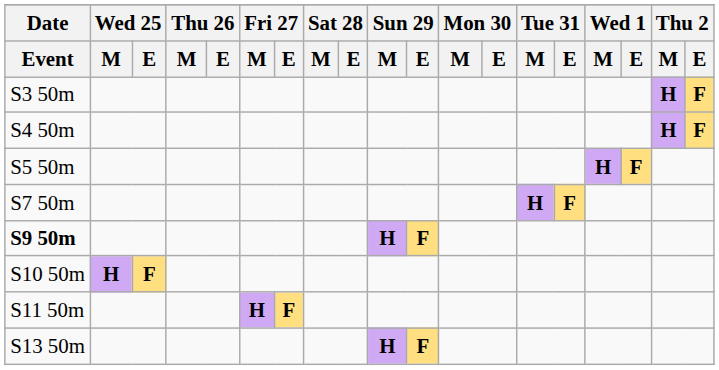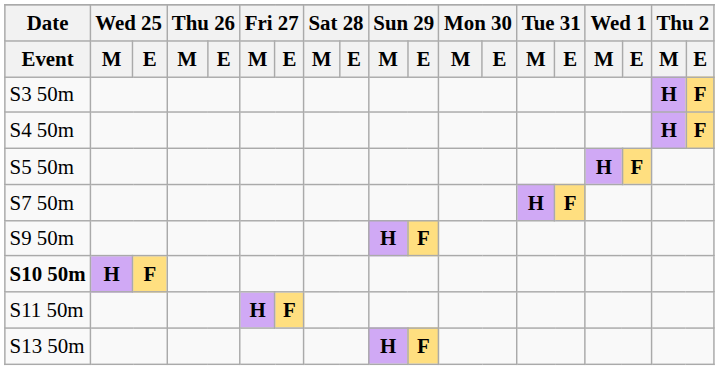(43, 238) bold -> (42, 238) normal
(48, 274) normal -> (48, 274) bold
